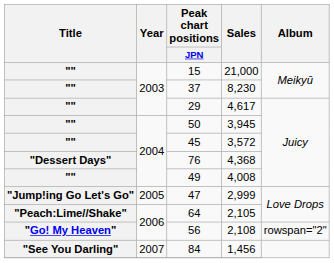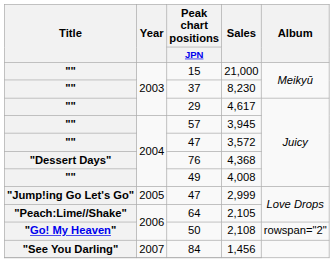(194, 124) 50 -> (194, 124) 57
(194, 142) 45 -> (194, 142) 47
(194, 231) 56 -> (194, 231) 50
